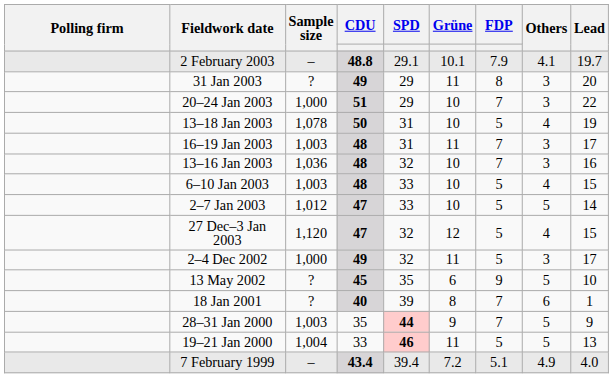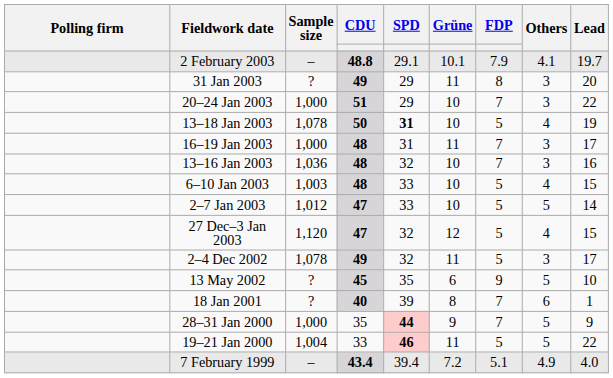(406, 123) normal -> (406, 123) bold
(311, 144) 1,003 -> (311, 144) 1,000
(311, 260) 1,000 -> (311, 260) 1,078
(311, 322) 1,003 -> (311, 322) 1,000
(589, 342) 13 -> (589, 342) 22
